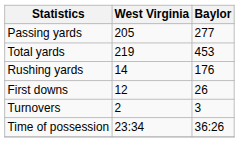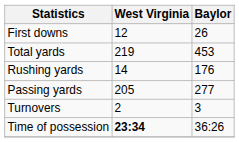rows swapped: (38, 89) <-> (45, 33)
(129, 127) normal -> (130, 127) bold
